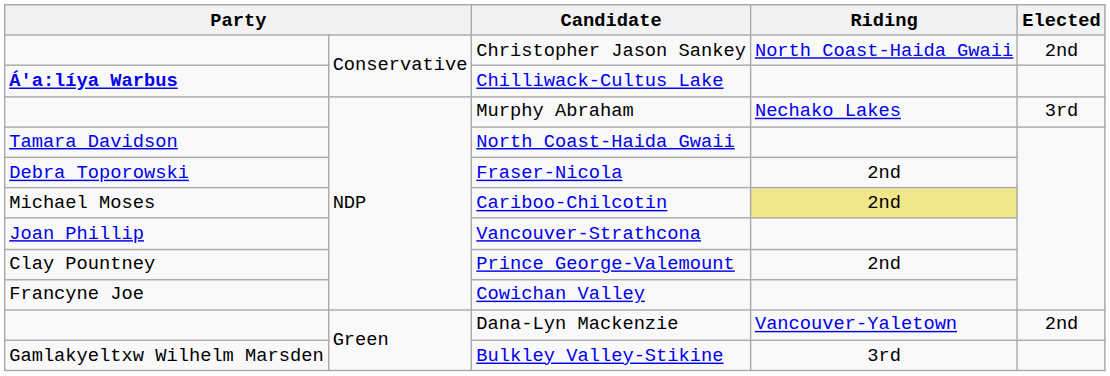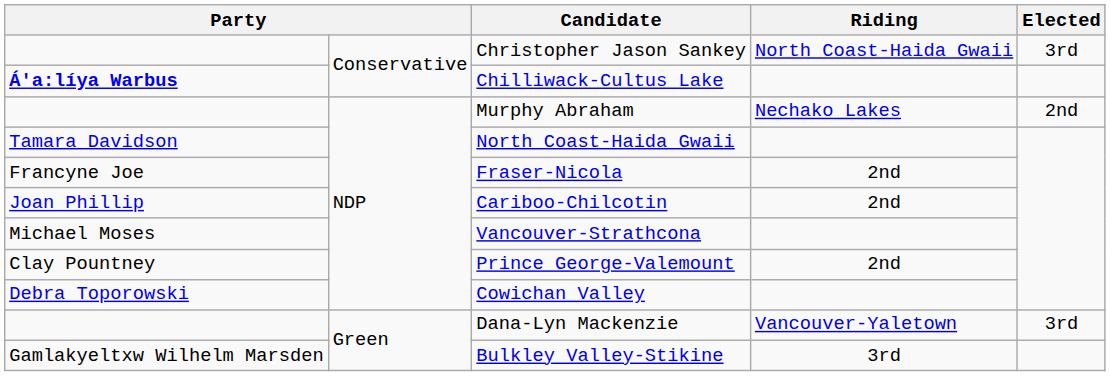(1062, 50) 2nd -> (1062, 50) 3rd
(1062, 112) 3rd -> (1062, 112) 2nd
(99, 173) Debra Toporowski -> (77, 173) Francyne Joe
(82, 203) Michael Moses -> (77, 203) Joan Phillip
(884, 203) khaki background -> (884, 203) no background
(77, 234) Joan Phillip -> (82, 234) Michael Moses
(77, 295) Francyne Joe -> (99, 295) Debra Toporowski
(1062, 325) 2nd -> (1062, 325) 3rd
